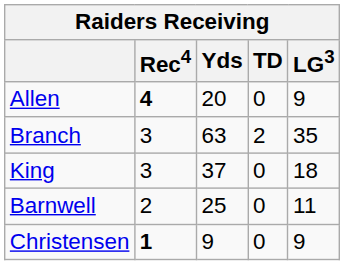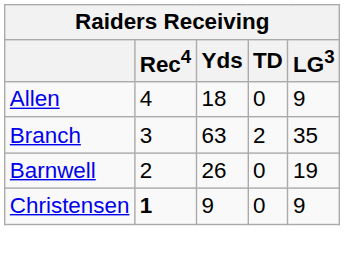(146, 99) bold -> (146, 99) normal
(214, 99) 20 -> (214, 99) 18
- row: (32, 170)
(214, 205) 25 -> (214, 170) 26
(305, 205) 11 -> (306, 170) 19
